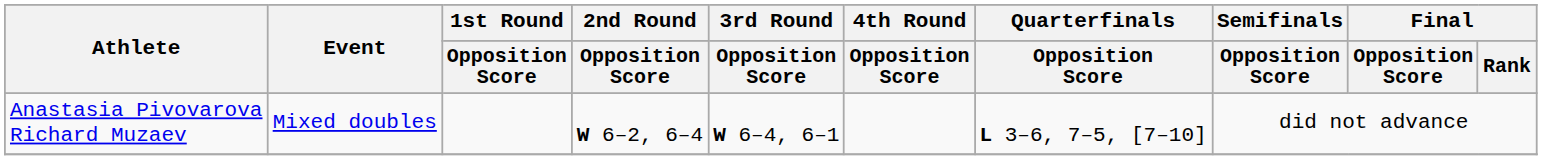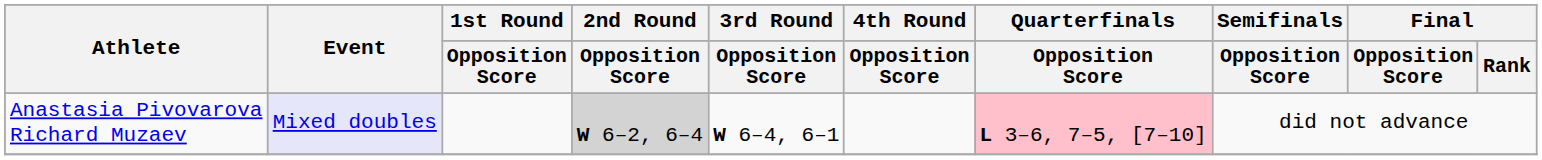(355, 123) no background -> (355, 123) lavender background
(640, 136) no background -> (640, 136) lightgrey background
(1093, 136) no background -> (1093, 136) pink background
